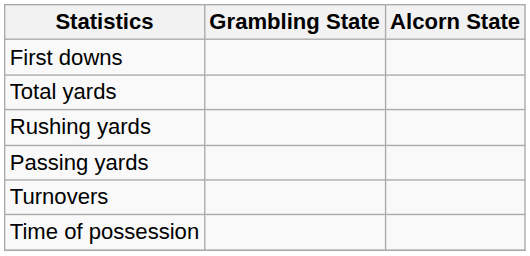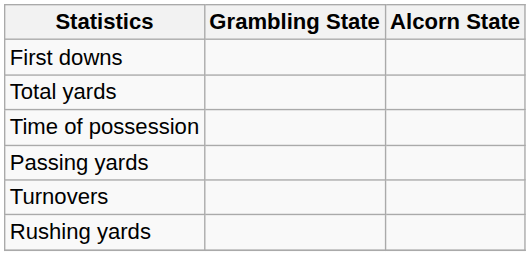rows swapped: (80, 127) <-> (104, 232)
